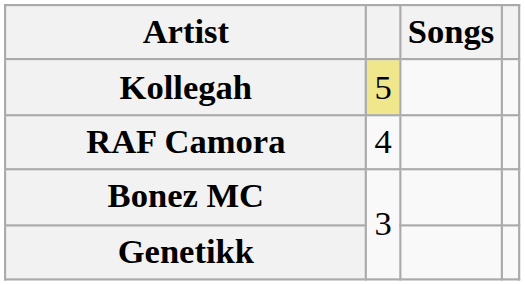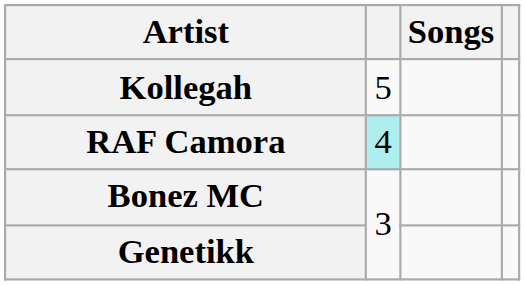(383, 86) khaki background -> (383, 86) no background
(383, 141) no background -> (383, 141) paleturquoise background
